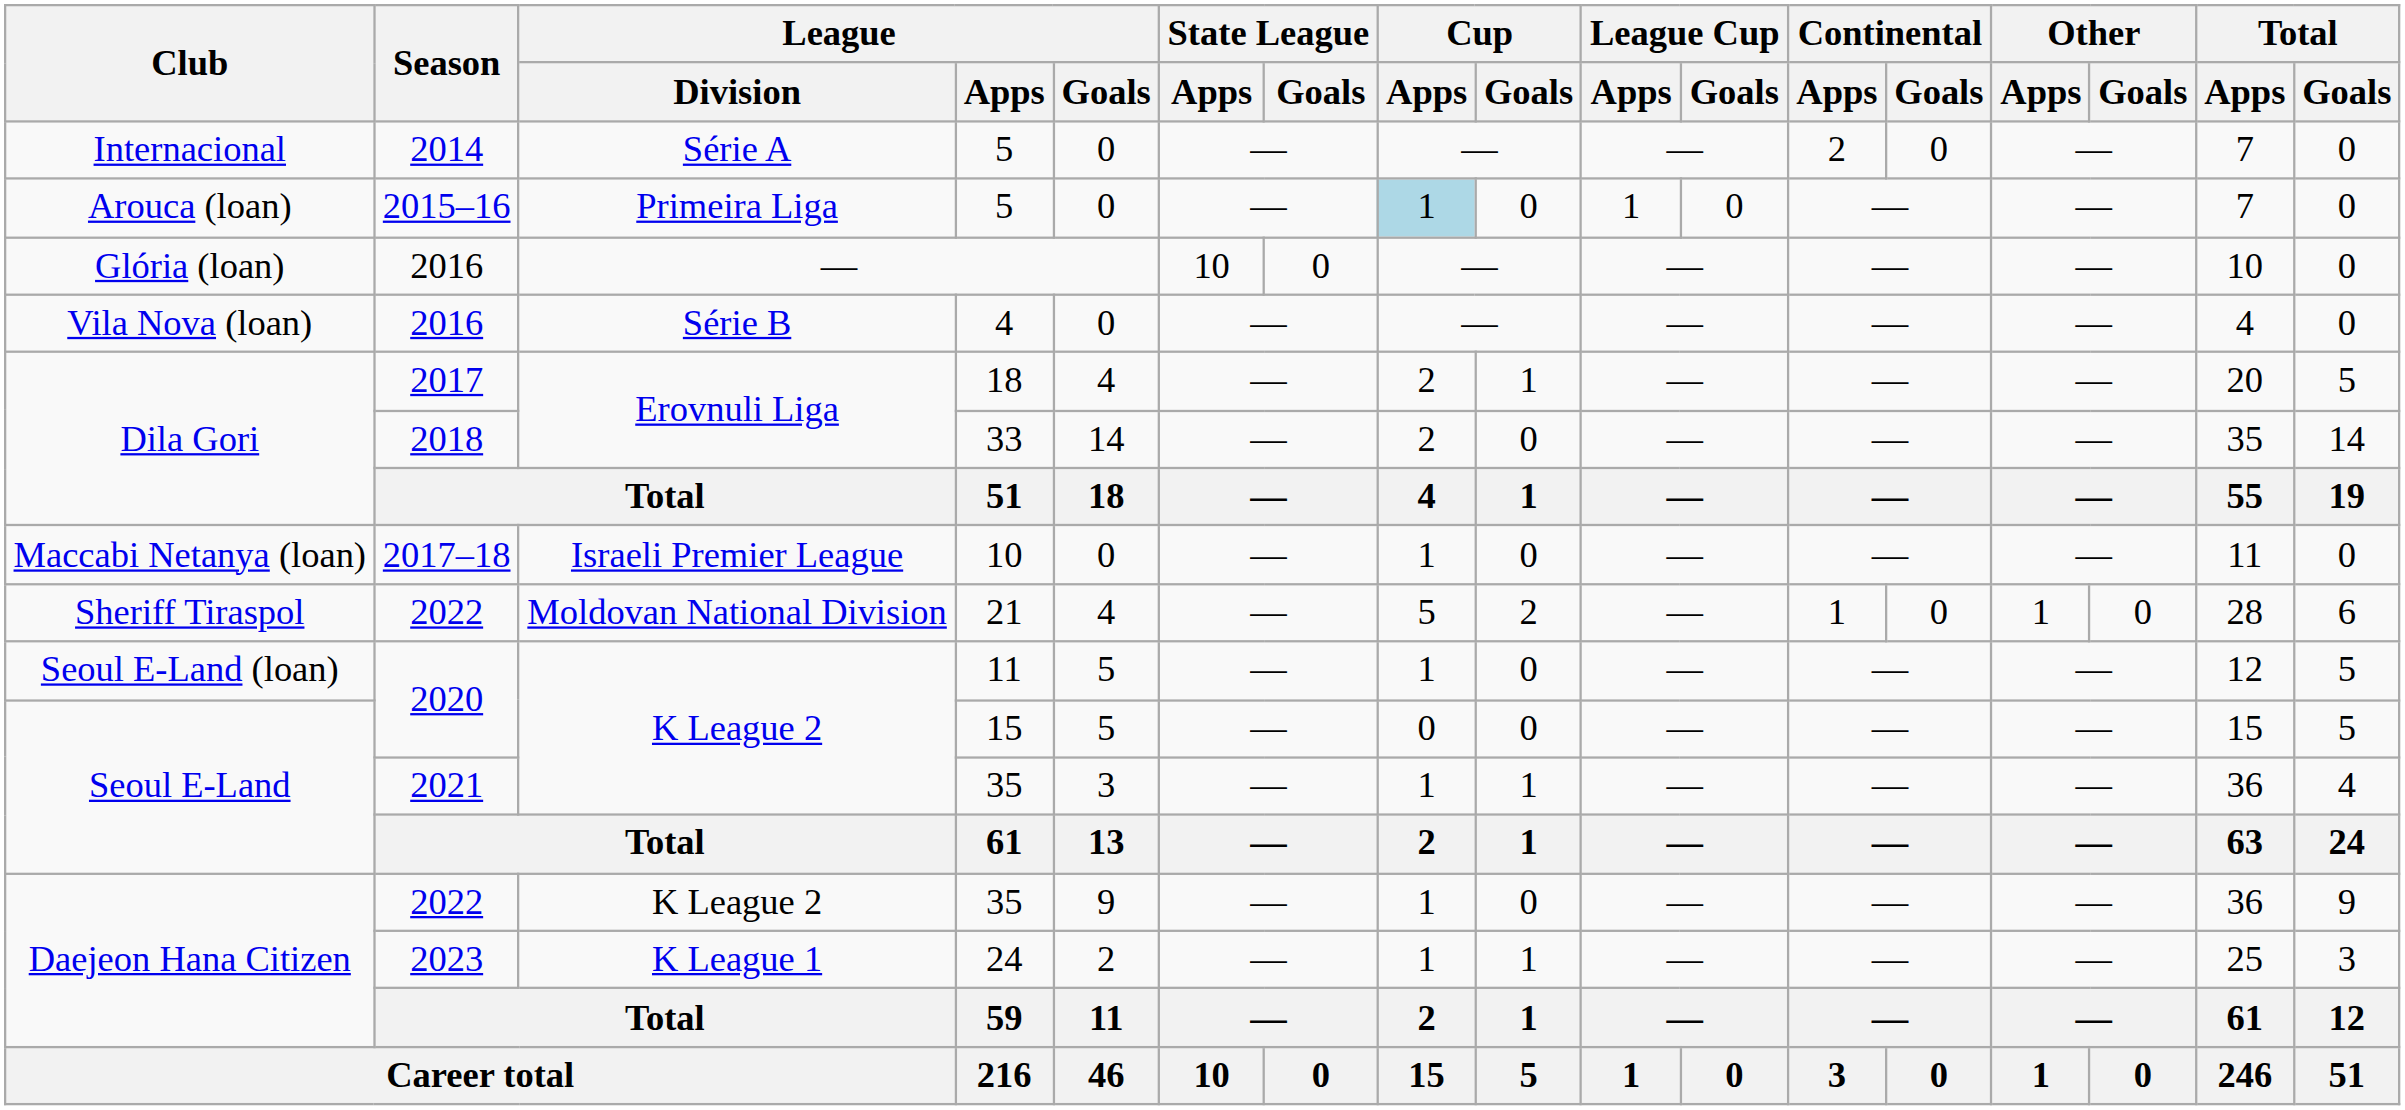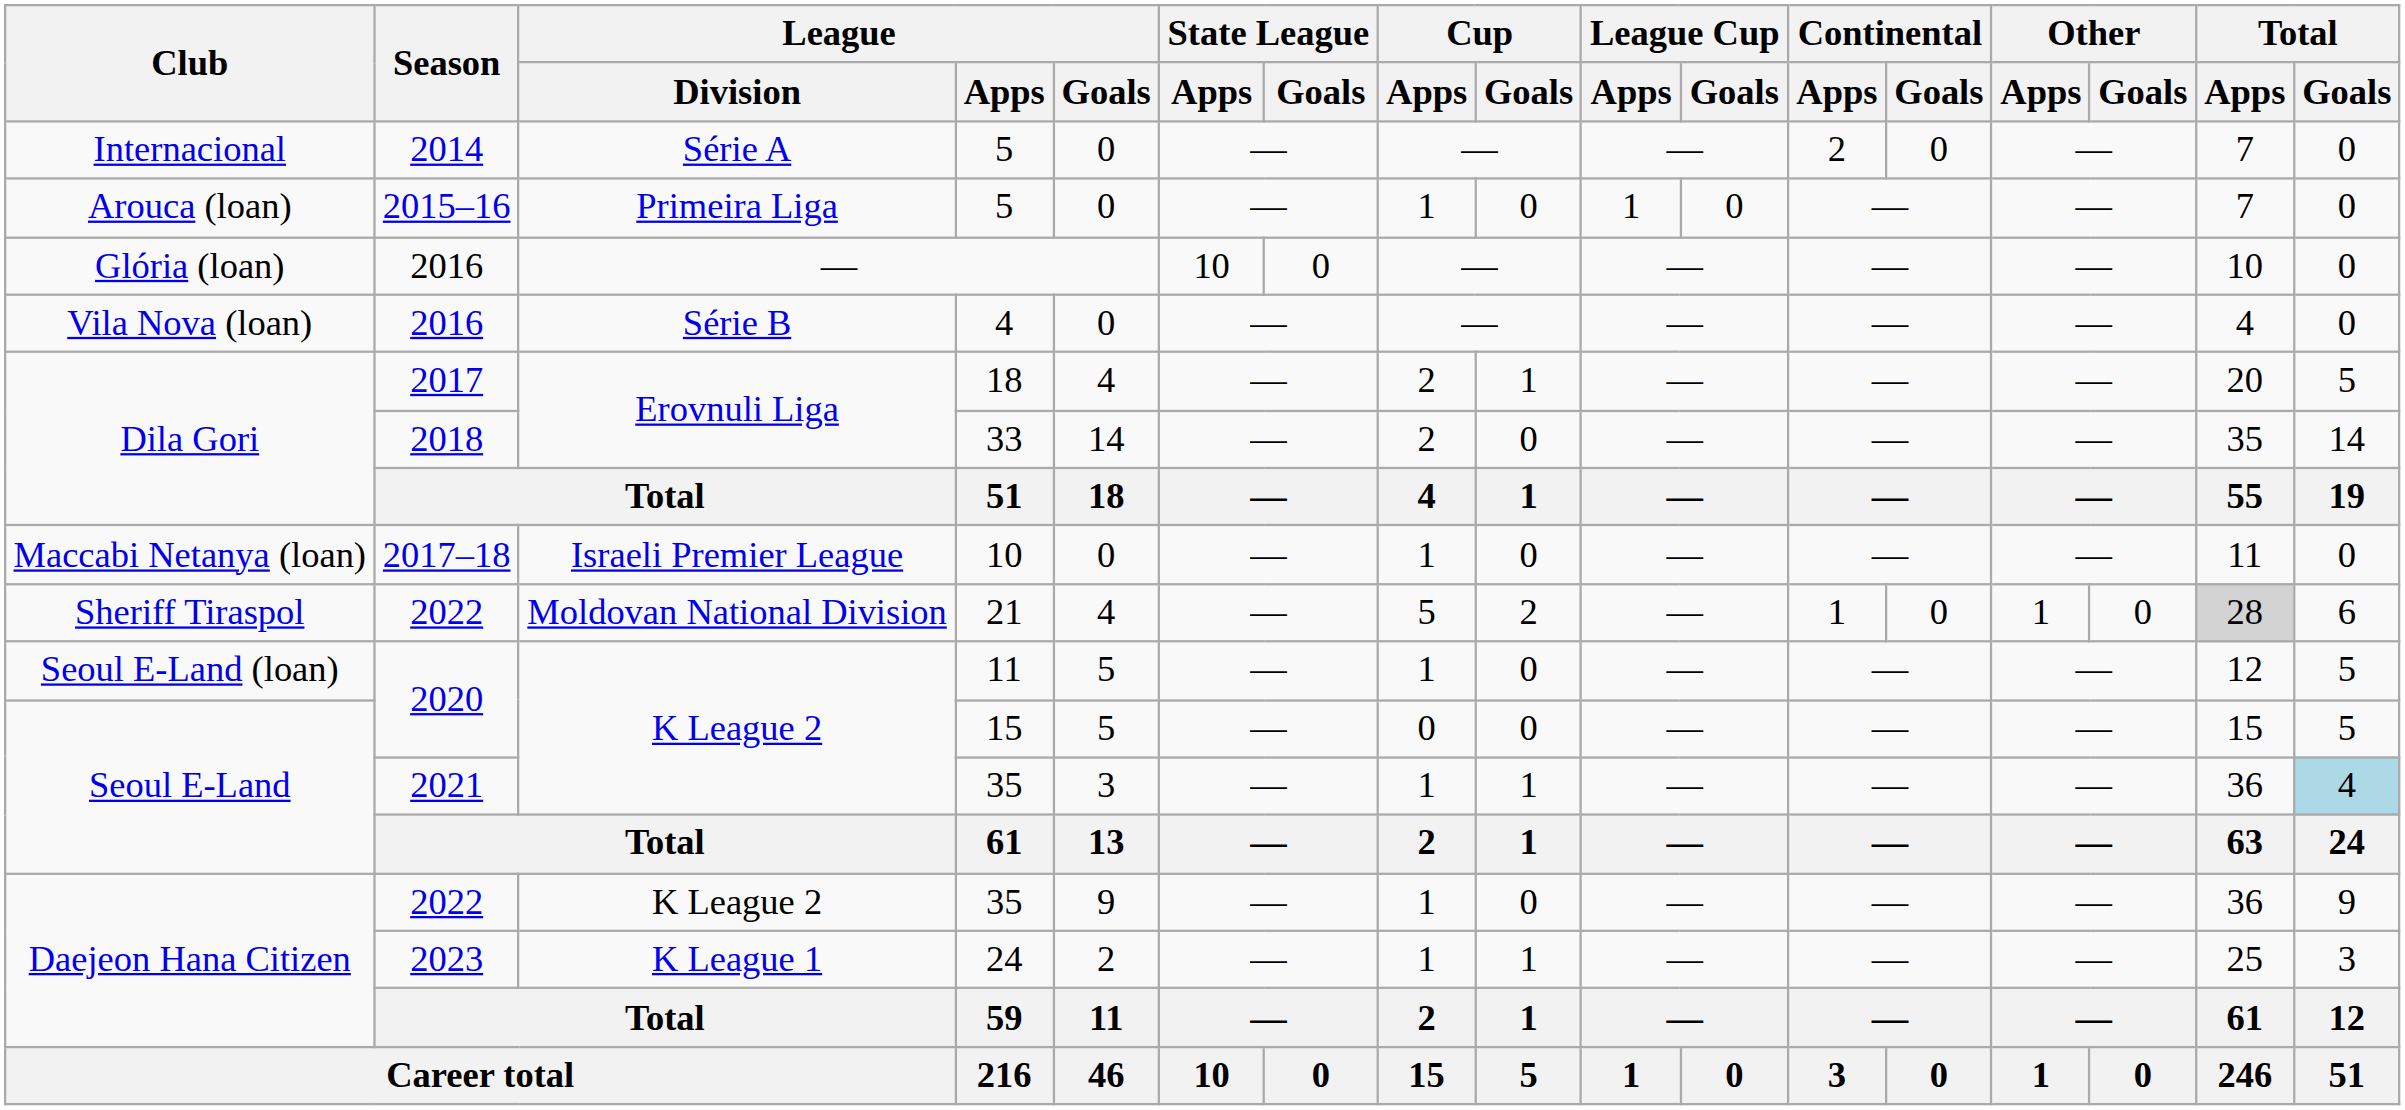(1427, 206) lightblue background -> (1427, 206) no background
(2245, 611) no background -> (2245, 611) lightgrey background
(2347, 785) no background -> (2347, 785) lightblue background
